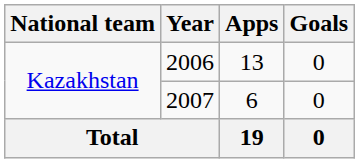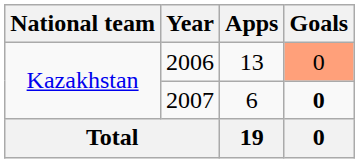(319, 61) no background -> (319, 61) lightsalmon background
(319, 99) normal -> (319, 99) bold
